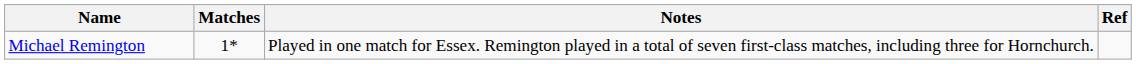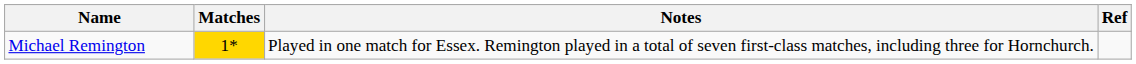(229, 45) no background -> (229, 45) gold background
